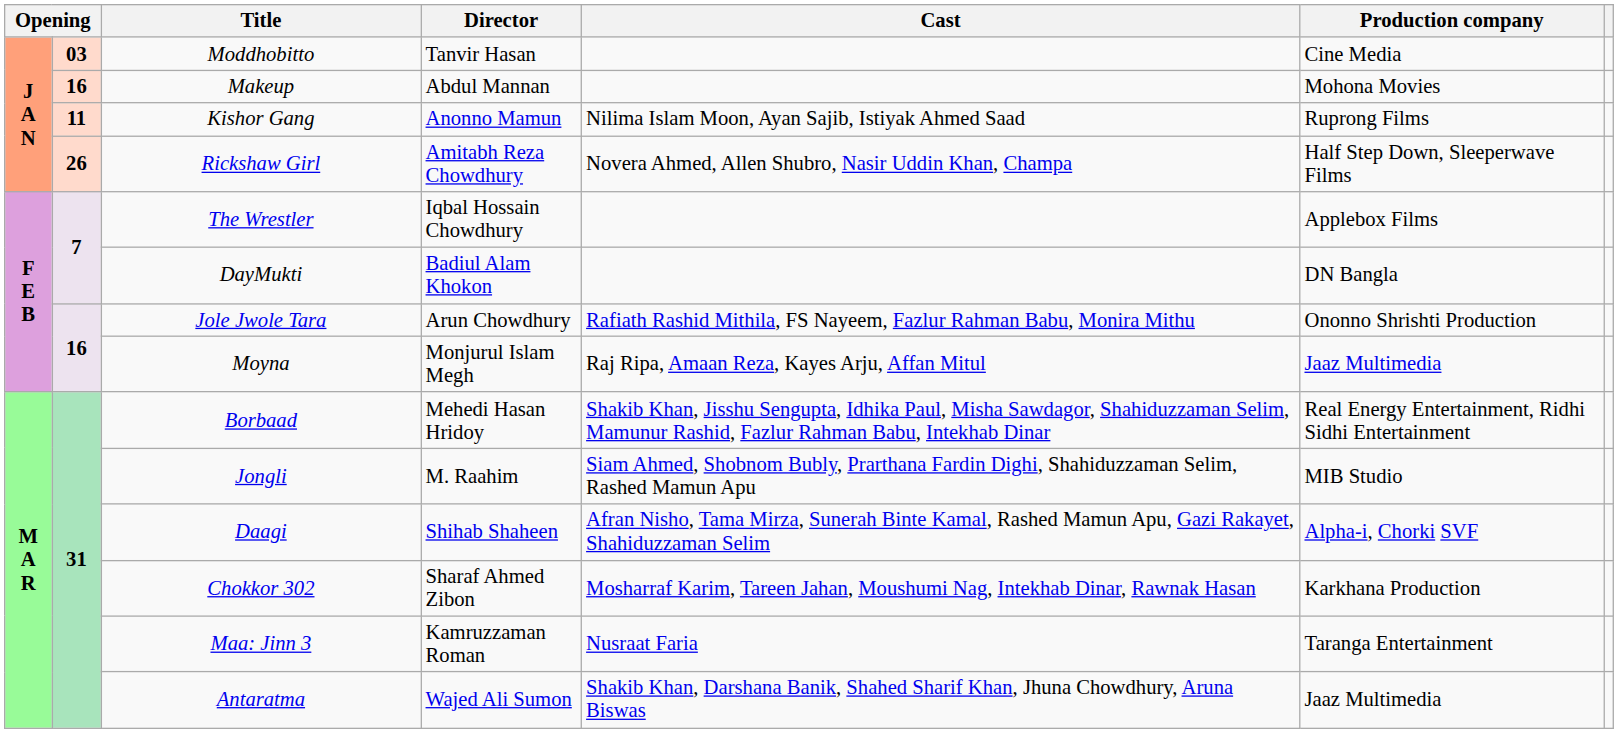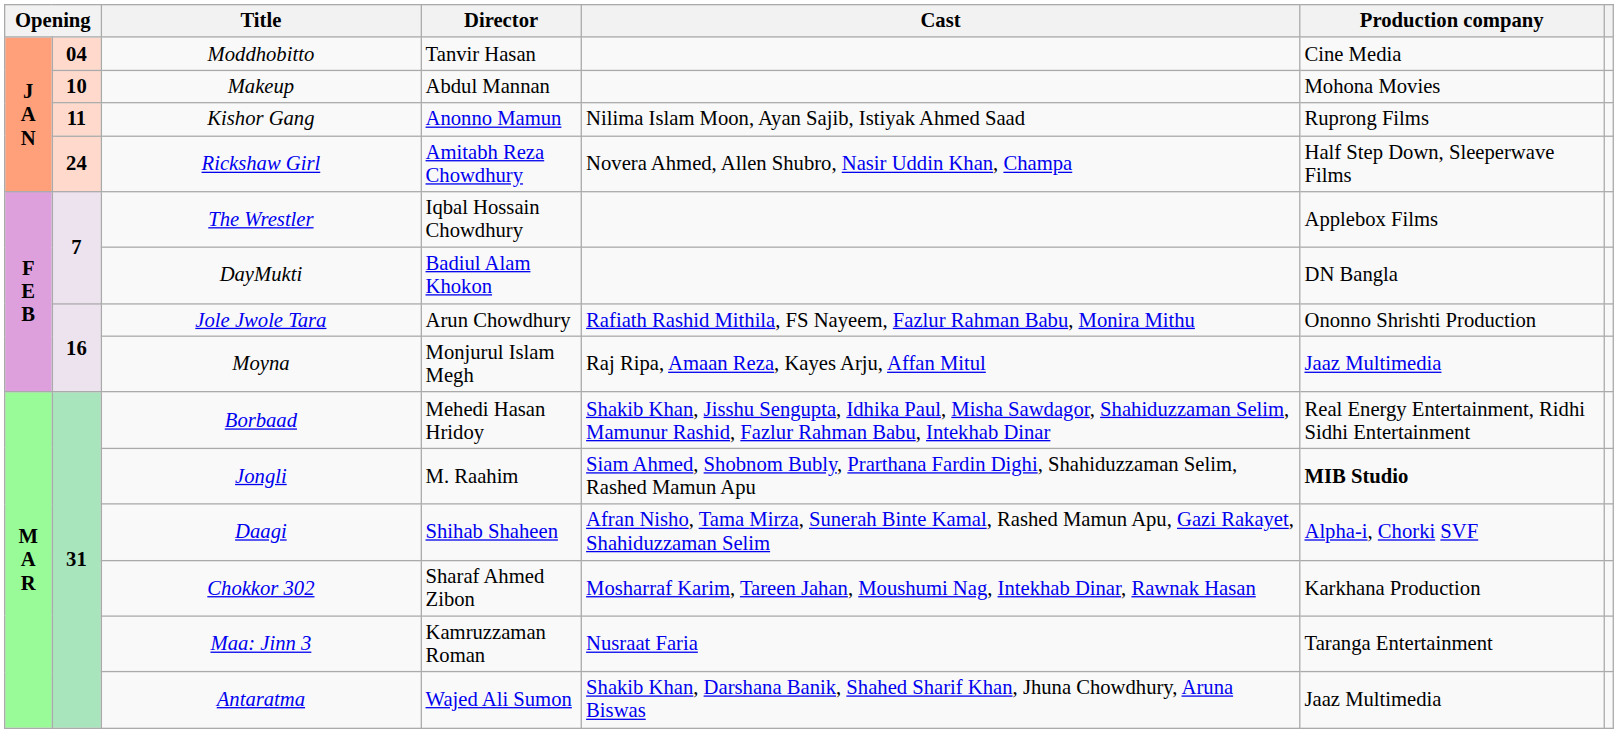(76, 53) 03 -> (76, 53) 04
(76, 86) 16 -> (76, 86) 10
(76, 163) 26 -> (76, 163) 24
(1354, 475) normal -> (1356, 475) bold
